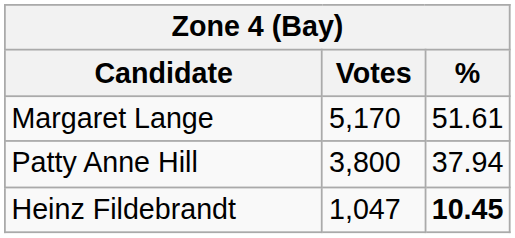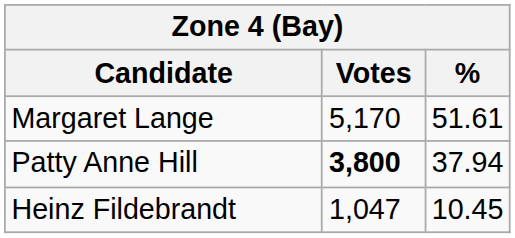(365, 163) normal -> (365, 163) bold
(468, 208) bold -> (468, 208) normal
